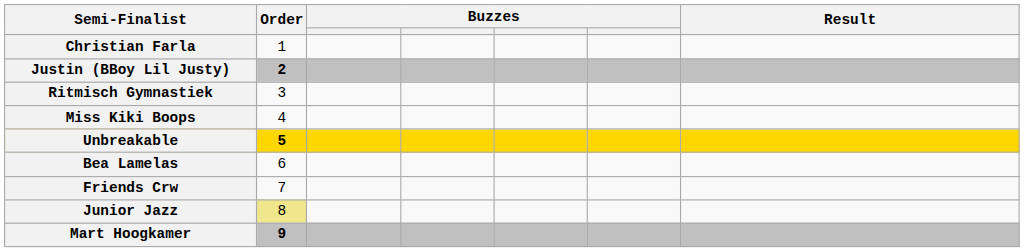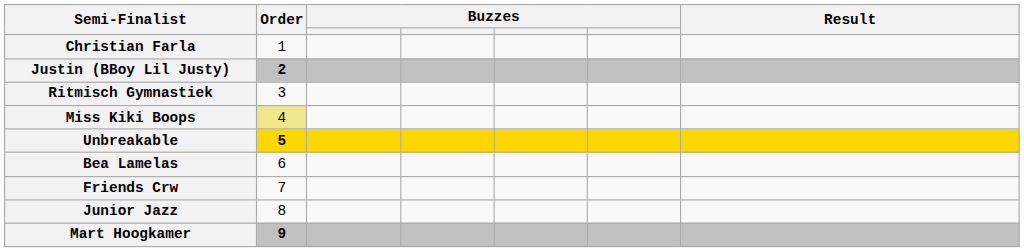(282, 117) no background -> (282, 117) khaki background
(282, 211) khaki background -> (282, 211) no background
